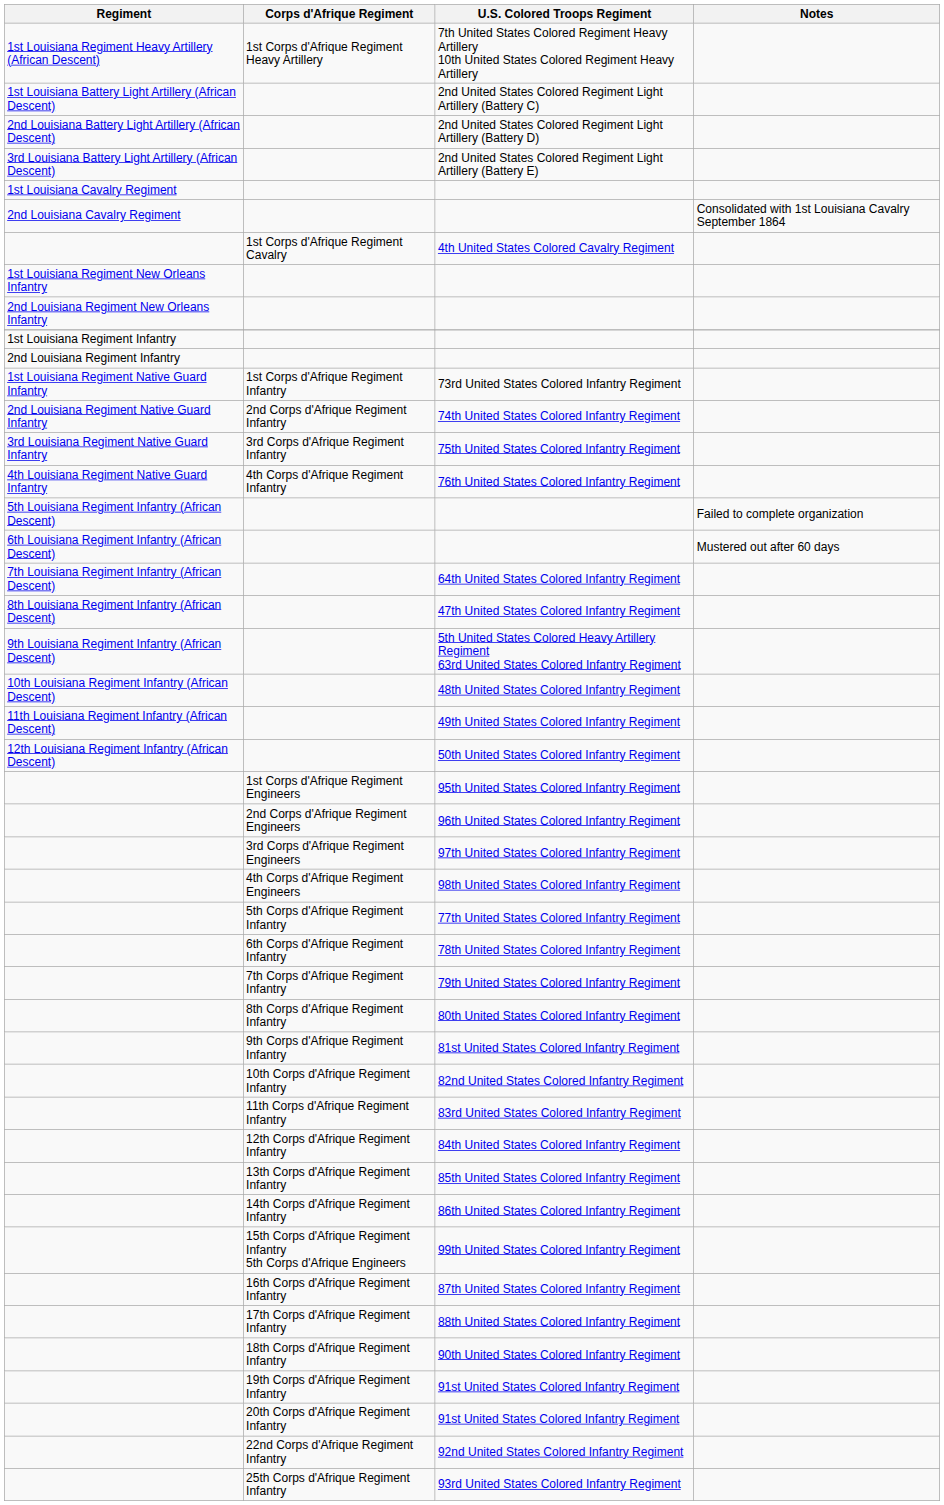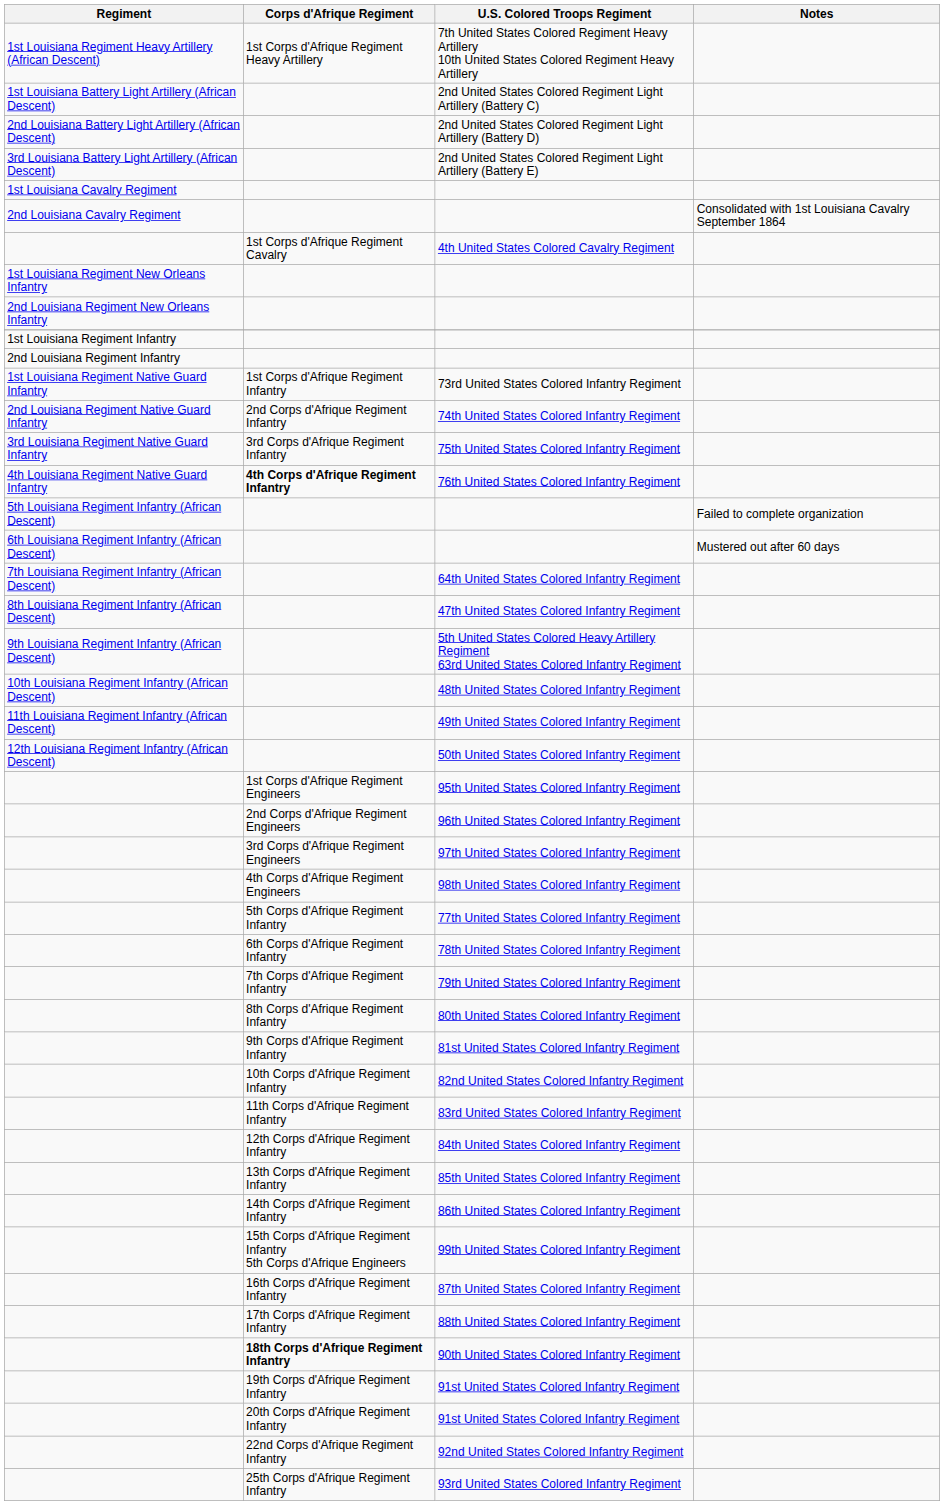(325, 481) normal -> (331, 481) bold
(328, 1354) normal -> (334, 1354) bold
